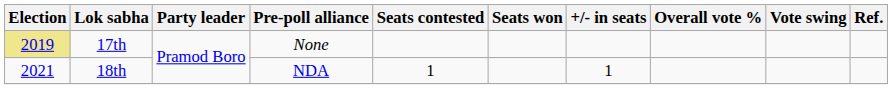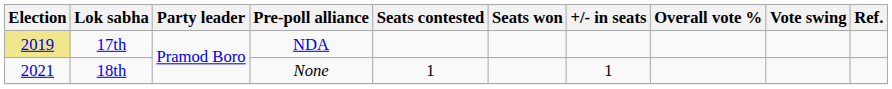(311, 44) None -> (311, 44) NDA
(311, 70) NDA -> (311, 70) None
